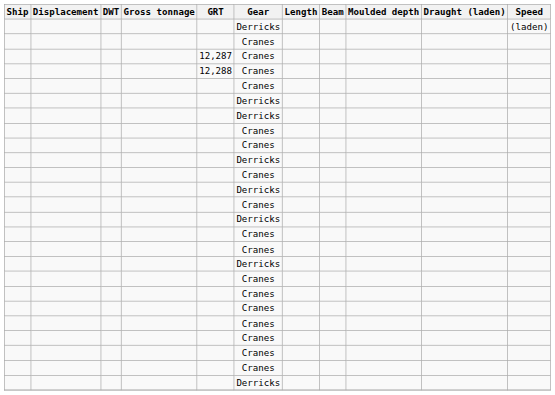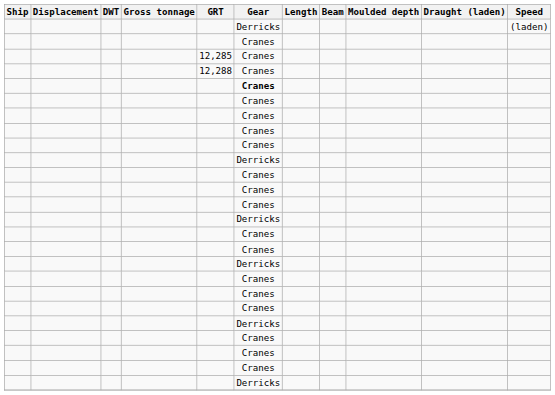(216, 56) 12,287 -> (216, 56) 12,285
(258, 86) normal -> (258, 86) bold
(258, 101) Derricks -> (258, 101) Cranes
(258, 116) Derricks -> (258, 116) Cranes
(258, 190) Derricks -> (258, 190) Cranes
(258, 323) Cranes -> (258, 323) Derricks
